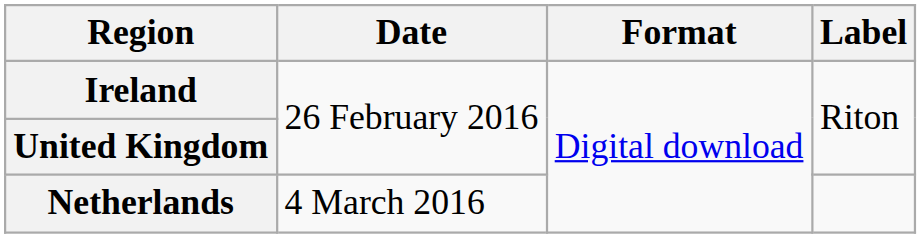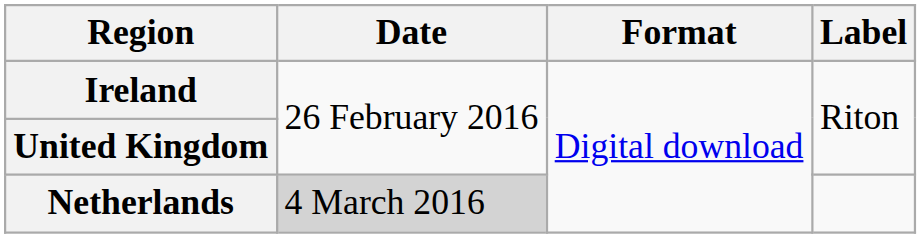(385, 202) no background -> (385, 202) lightgrey background
